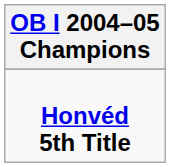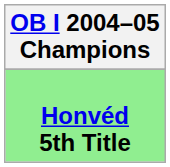(85, 129) no background -> (85, 129) lightgreen background
